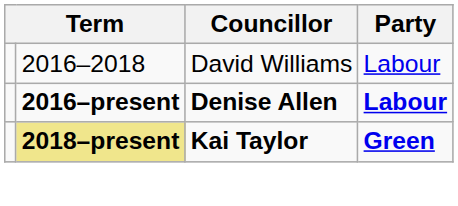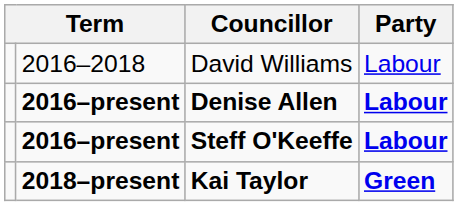+ row: (272, 141)
(101, 141) khaki background -> (101, 180) no background
